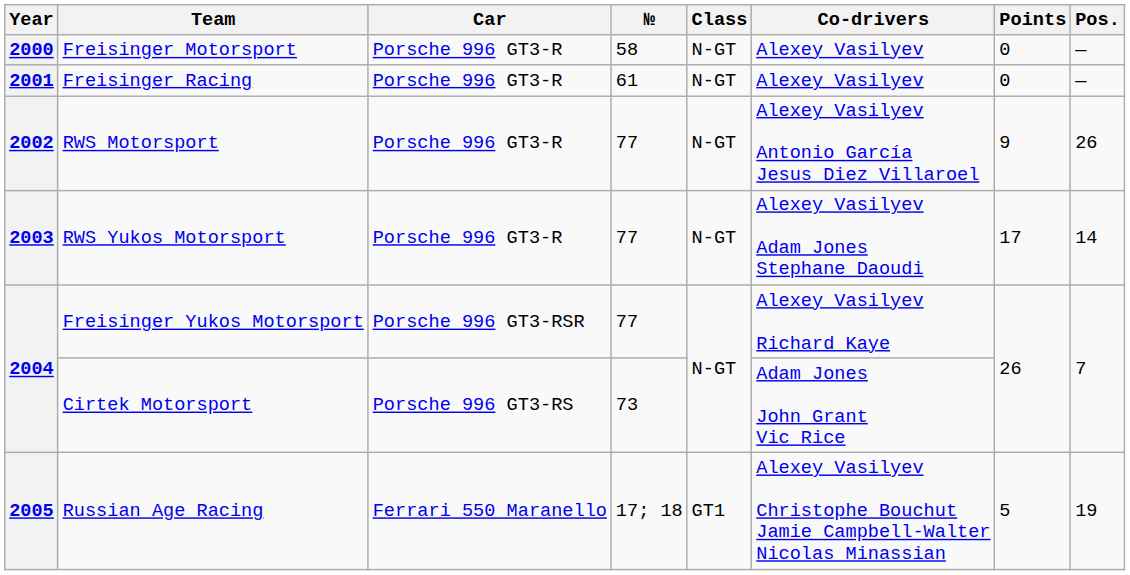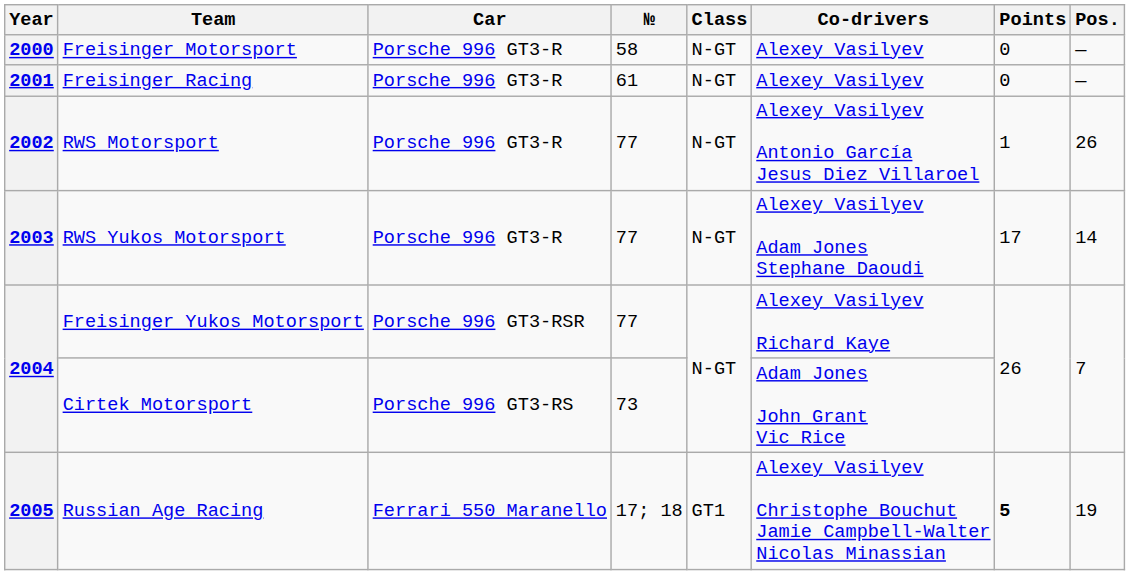(1005, 143) 9 -> (1005, 143) 1
(1005, 511) normal -> (1005, 511) bold
